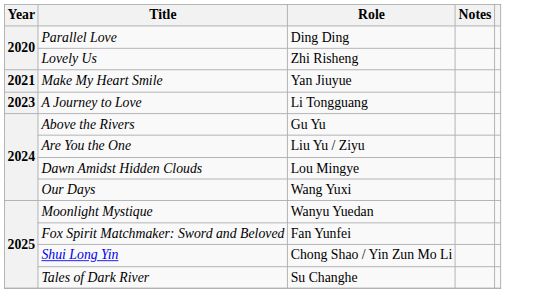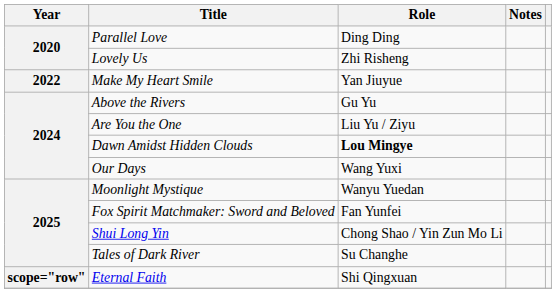(21, 80) 2021 -> (47, 80) 2022
- row: (92, 102)
(325, 168) normal -> (377, 146) bold
+ row: (129, 277)
